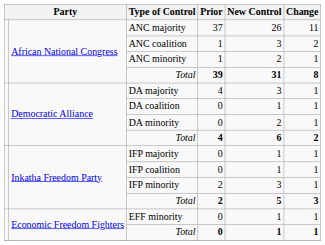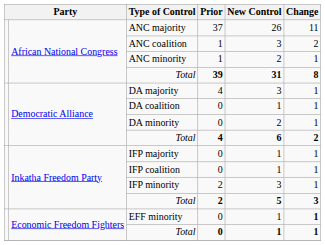(316, 216) normal -> (316, 216) bold
